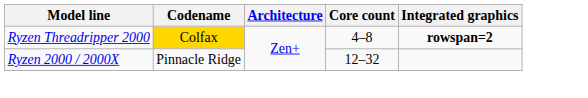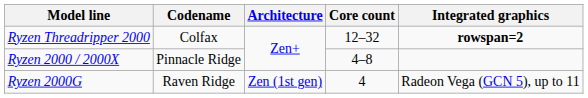(199, 37) gold background -> (199, 37) no background
(362, 37) 4–8 -> (362, 37) 12–32
(362, 59) 12–32 -> (362, 59) 4–8
+ row: (45, 81)
